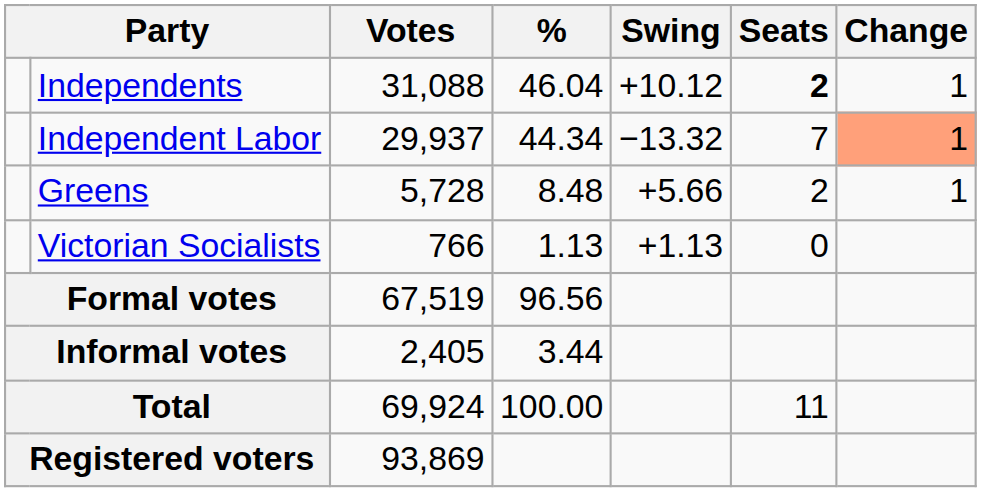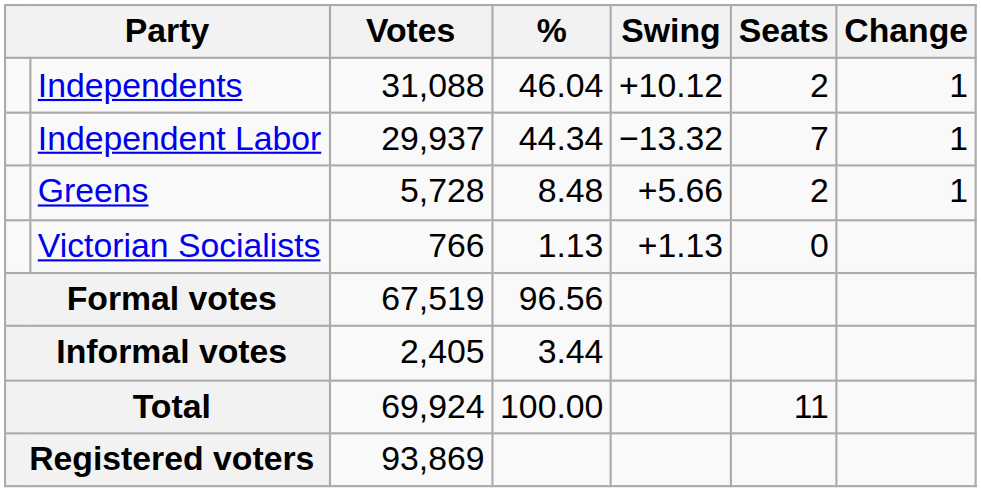(819, 84) bold -> (819, 84) normal
(959, 138) lightsalmon background -> (959, 138) no background
